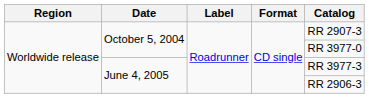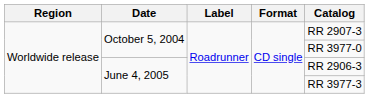(335, 66) RR 3977-3 -> (335, 66) RR 2906-3
(335, 84) RR 2906-3 -> (335, 84) RR 3977-3
